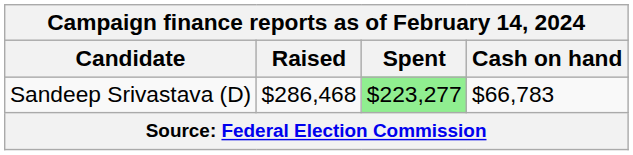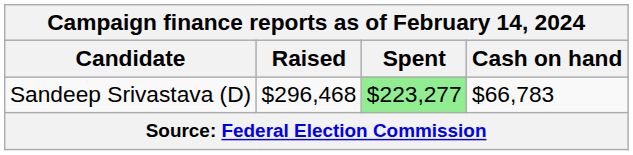(309, 94) $286,468 -> (309, 94) $296,468
